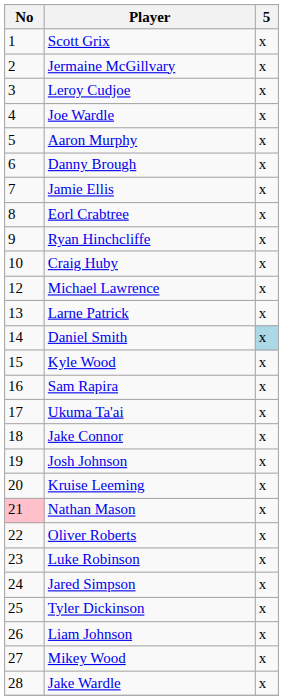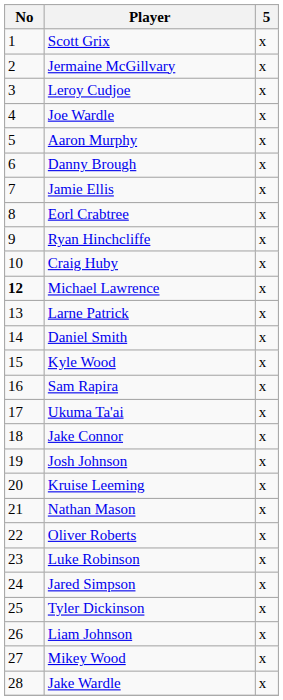(16, 287) normal -> (16, 287) bold
(262, 337) lightblue background -> (262, 337) no background
(16, 510) pink background -> (16, 510) no background
